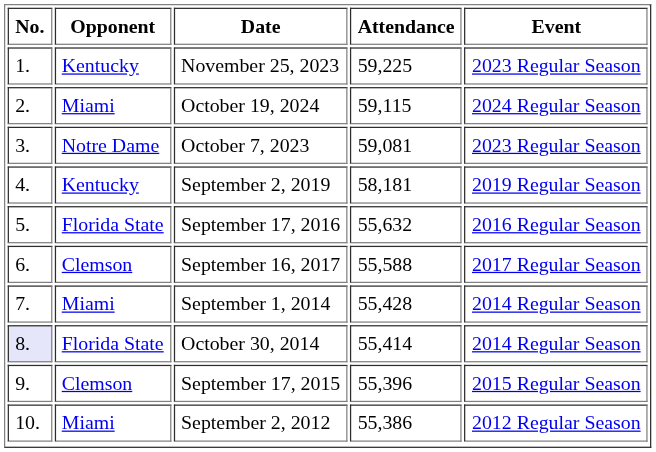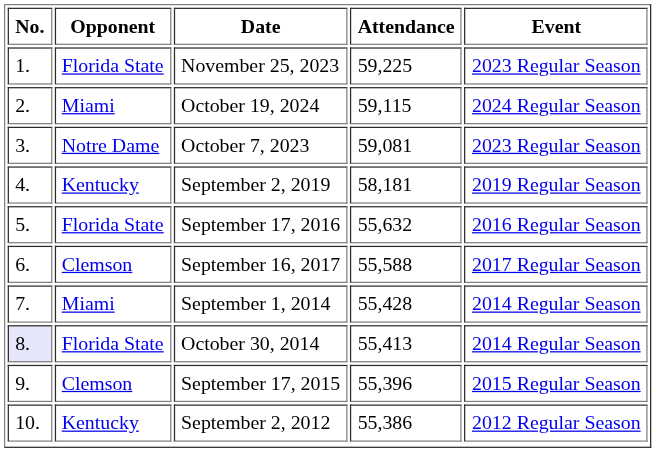(100, 65) Kentucky -> (113, 65) Florida State
(385, 343) 55,414 -> (385, 343) 55,413
(88, 422) Miami -> (100, 422) Kentucky
